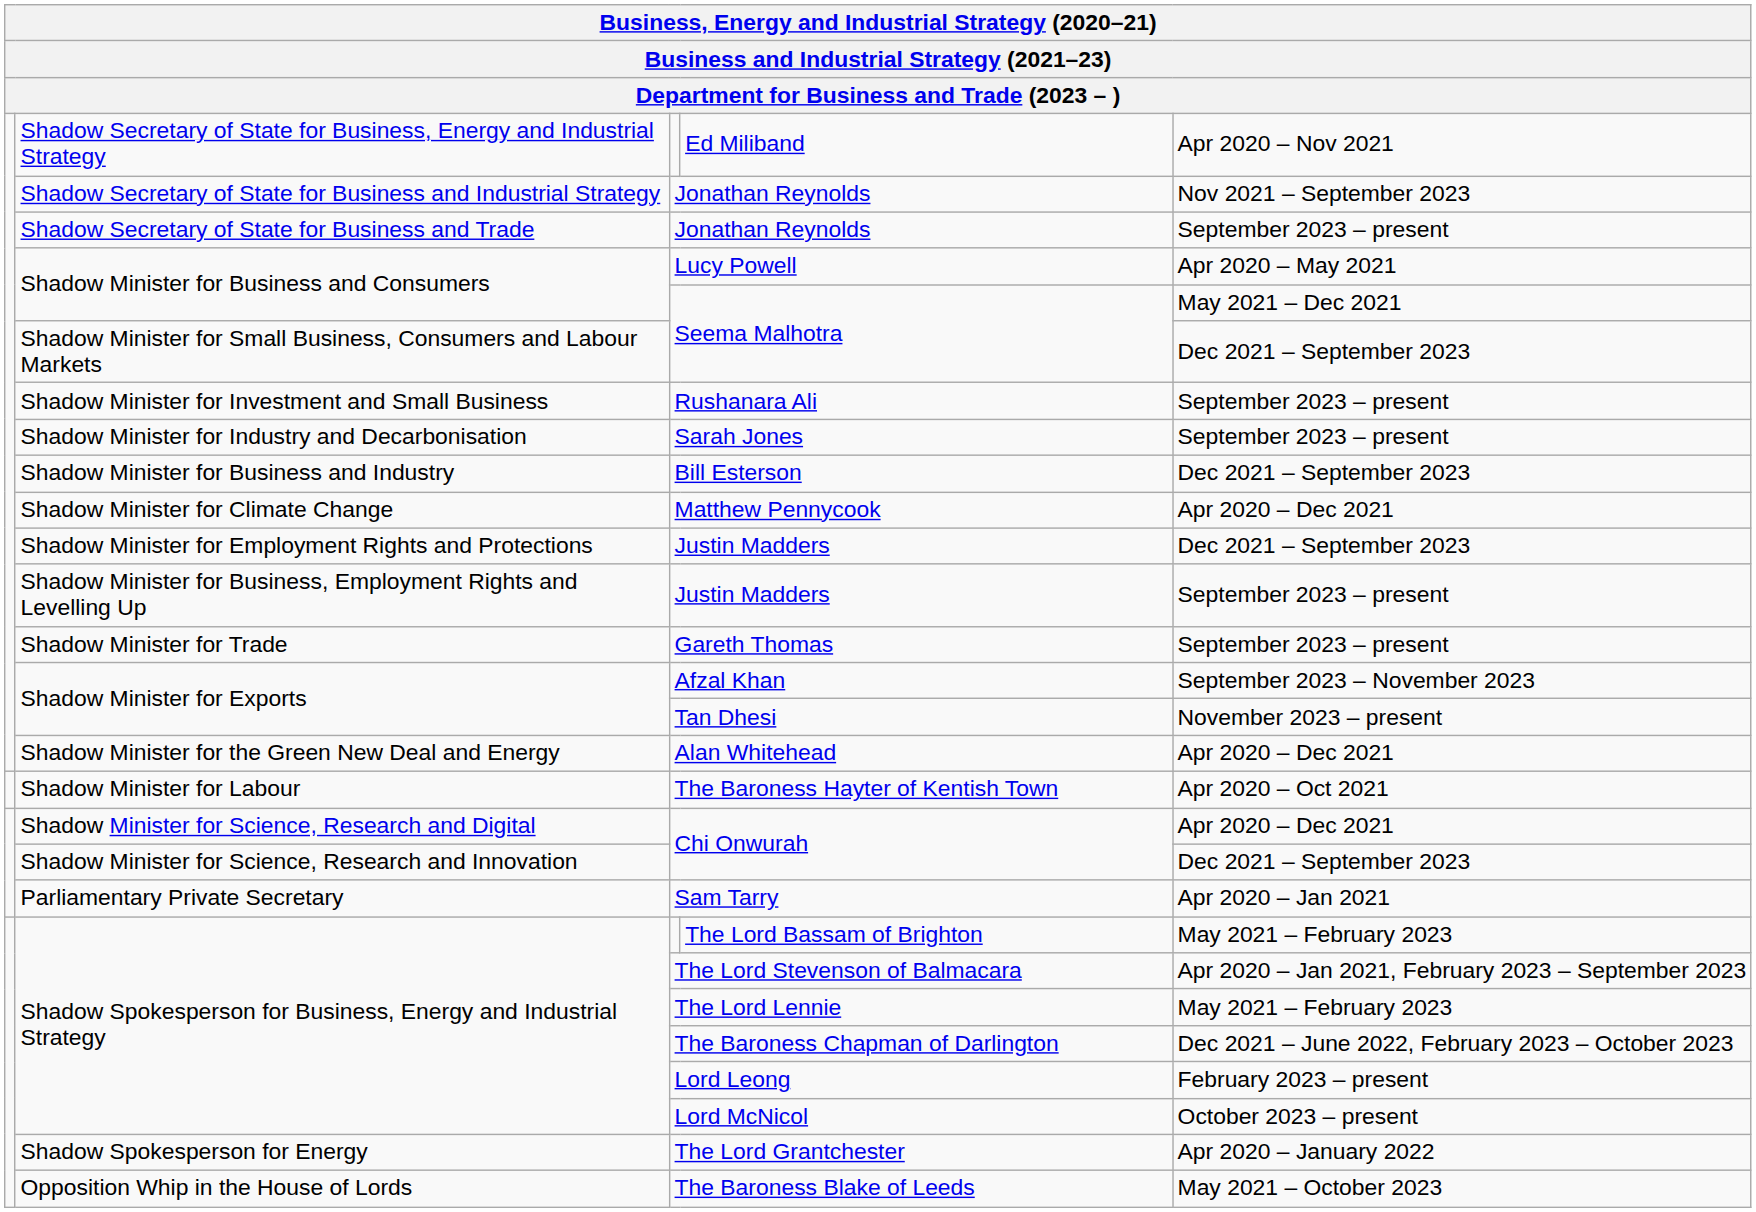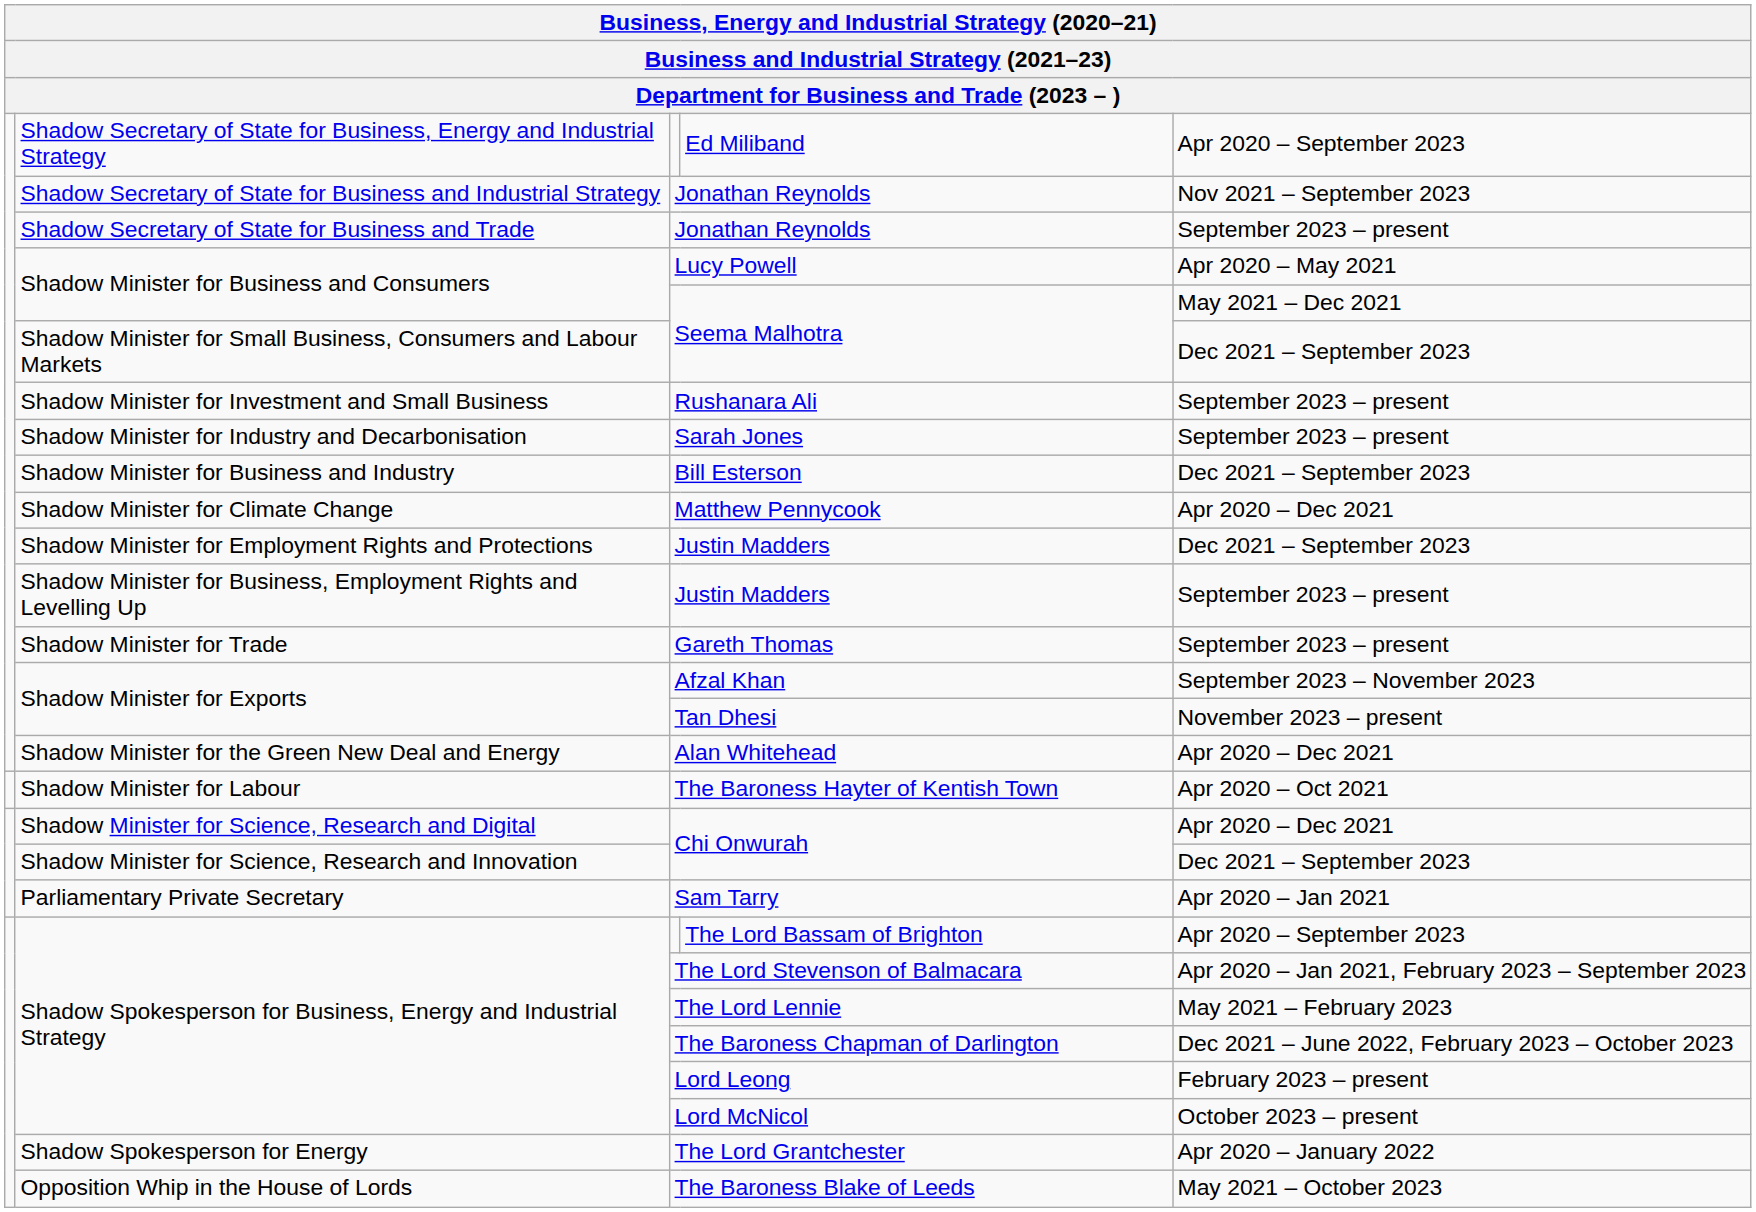(1286, 144) Apr 2020 – Nov 2021 -> (1321, 144) Apr 2020 – September 2023
(1315, 934) May 2021 – February 2023 -> (1321, 934) Apr 2020 – September 2023
